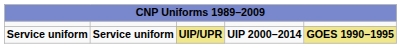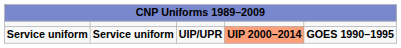(200, 34) khaki background -> (200, 34) no background
(264, 34) no background -> (264, 34) lightsalmon background
(350, 34) khaki background -> (350, 34) no background
